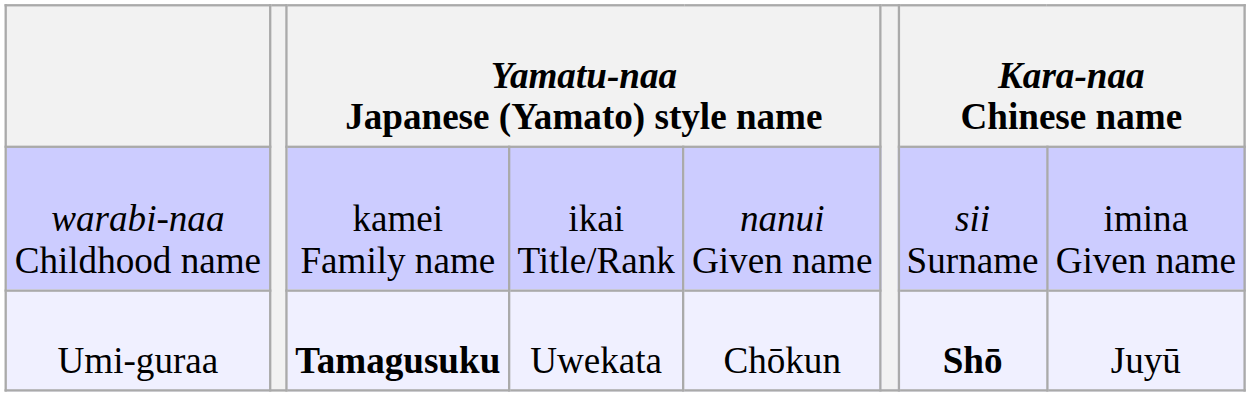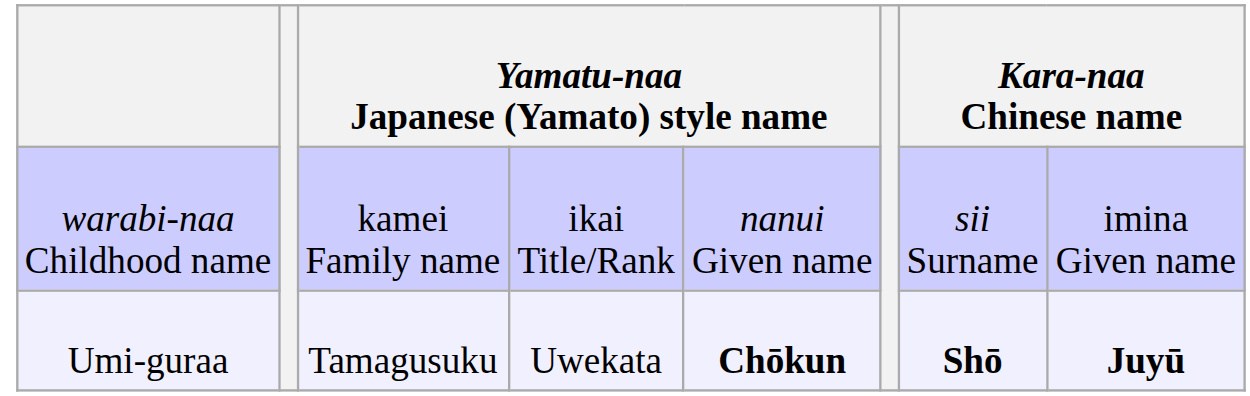(398, 360) bold -> (403, 360) normal
(782, 360) normal -> (782, 360) bold
(1146, 360) normal -> (1146, 360) bold
